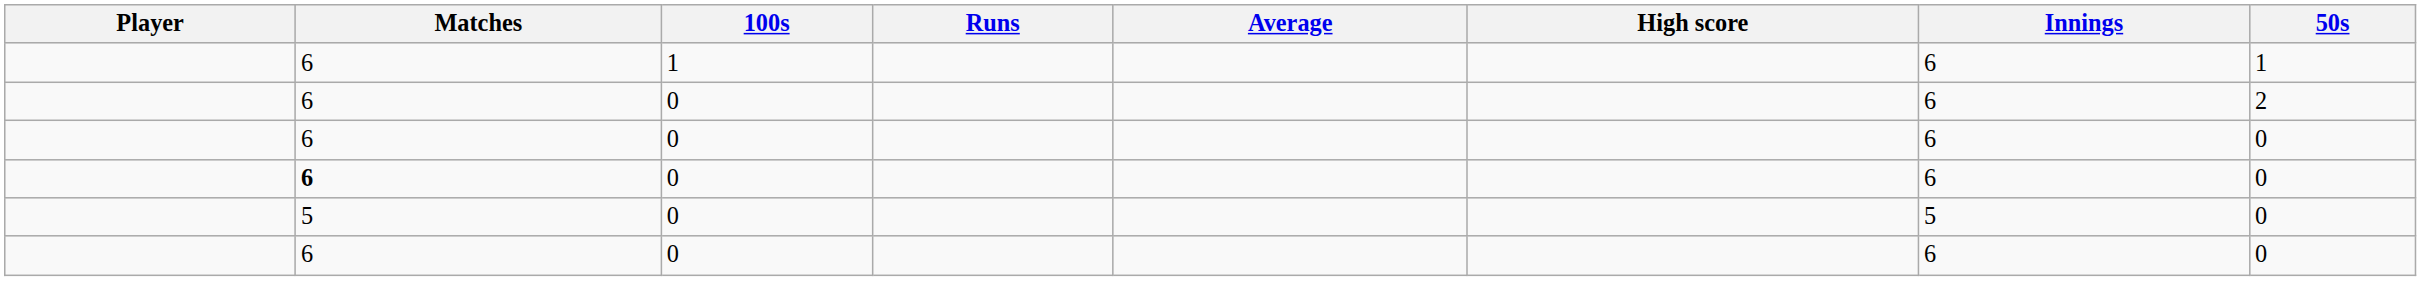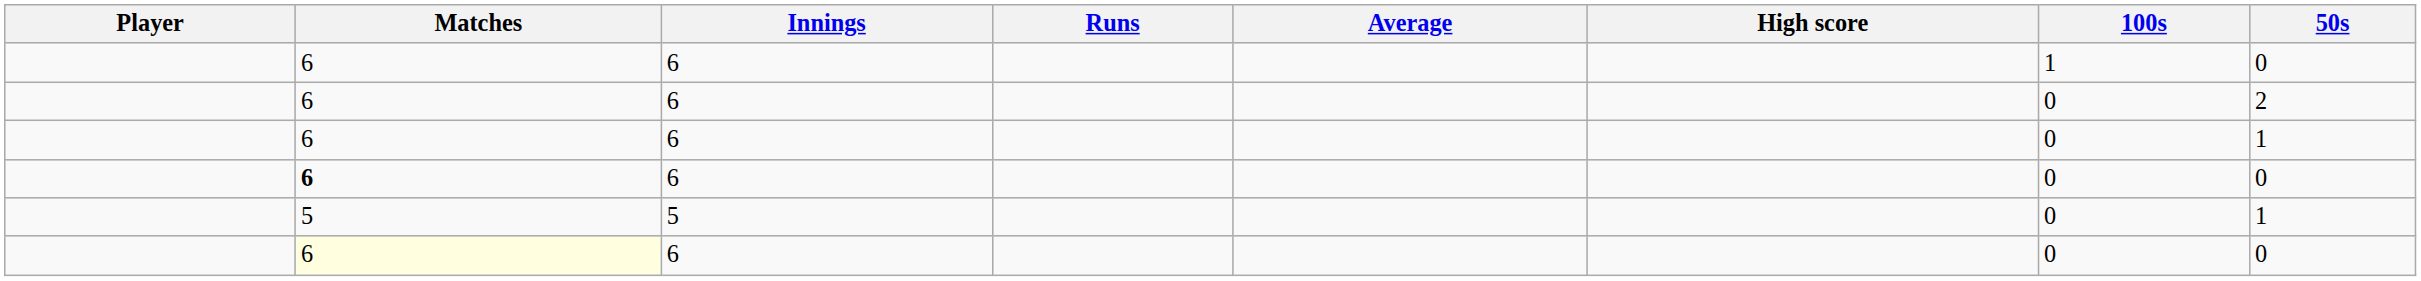columns swapped: (2084, 23) <-> (767, 23)
(2261, 62) 1 -> (2261, 62) 0
(2261, 139) 0 -> (2261, 139) 1
(2261, 216) 0 -> (2261, 216) 1
(307, 255) no background -> (307, 255) lightyellow background
